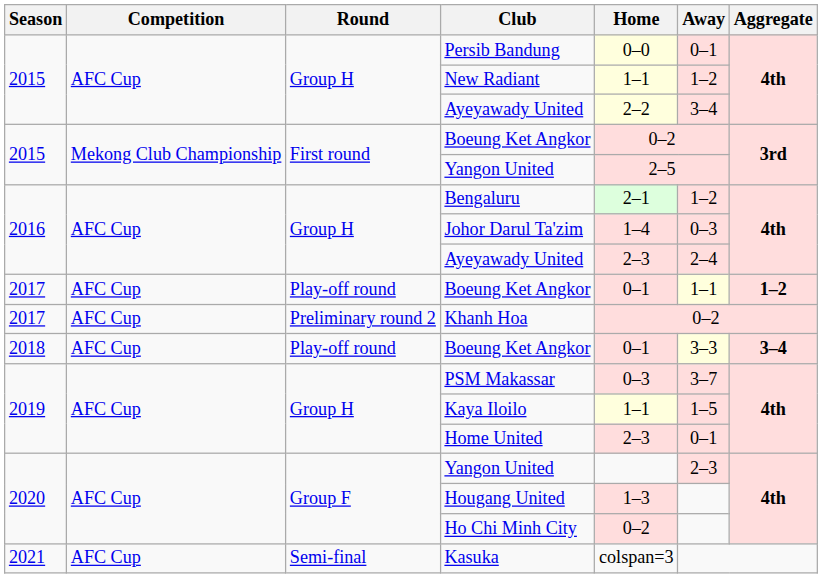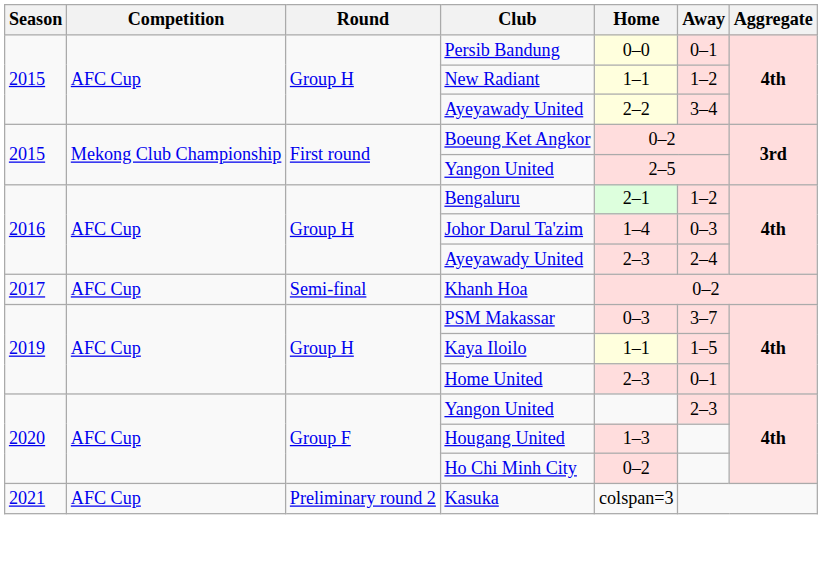- row: (27, 289)
(363, 319) Preliminary round 2 -> (328, 289) Semi-final
- row: (27, 349)
(328, 558) Semi-final -> (363, 498) Preliminary round 2
